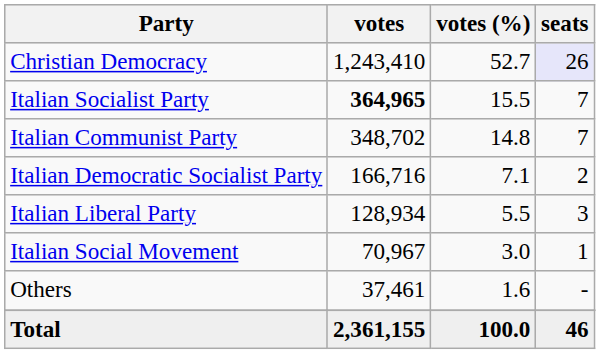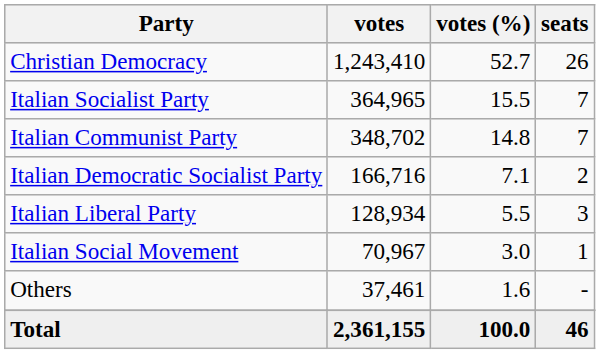(577, 61) lavender background -> (577, 61) no background
(388, 99) bold -> (388, 99) normal
